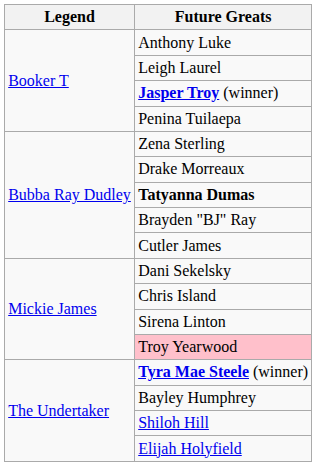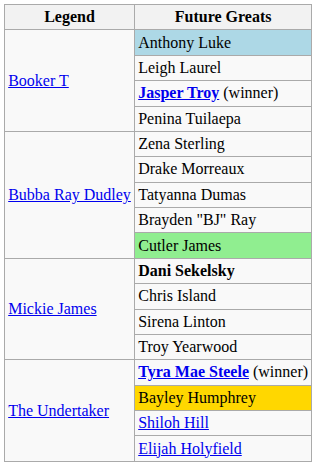(185, 42) no background -> (185, 42) lightblue background
(196, 194) bold -> (192, 194) normal
(180, 245) no background -> (180, 245) lightgreen background
(185, 270) normal -> (186, 270) bold
(188, 347) pink background -> (188, 347) no background
(197, 397) no background -> (197, 397) gold background
